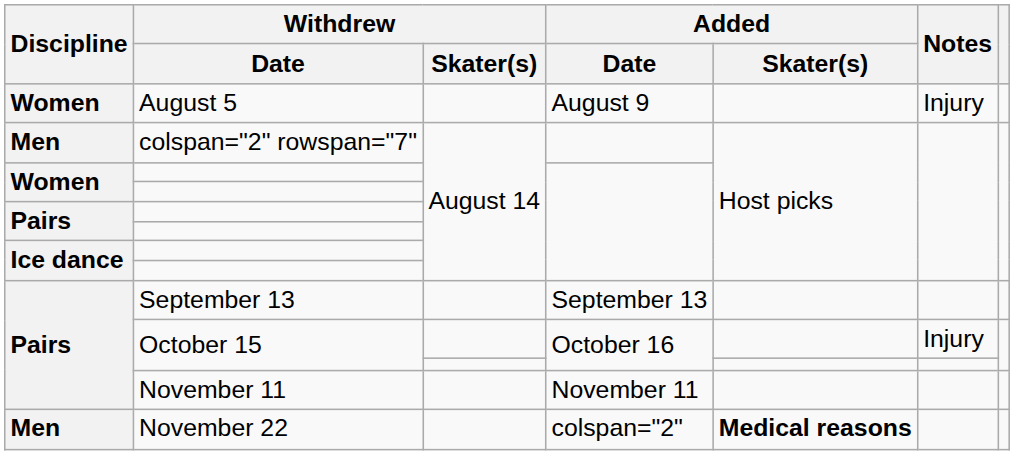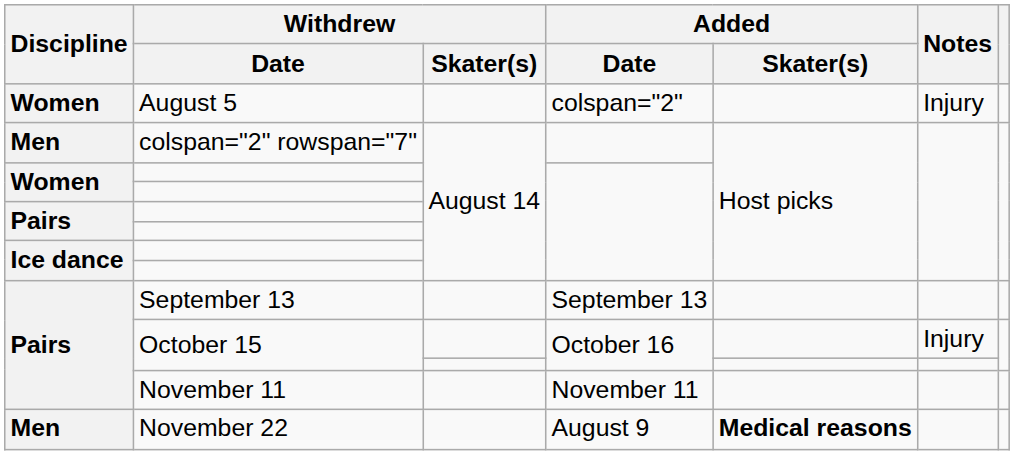(600, 102) August 9 -> (617, 102) colspan="2"
(617, 428) colspan="2" -> (600, 428) August 9
